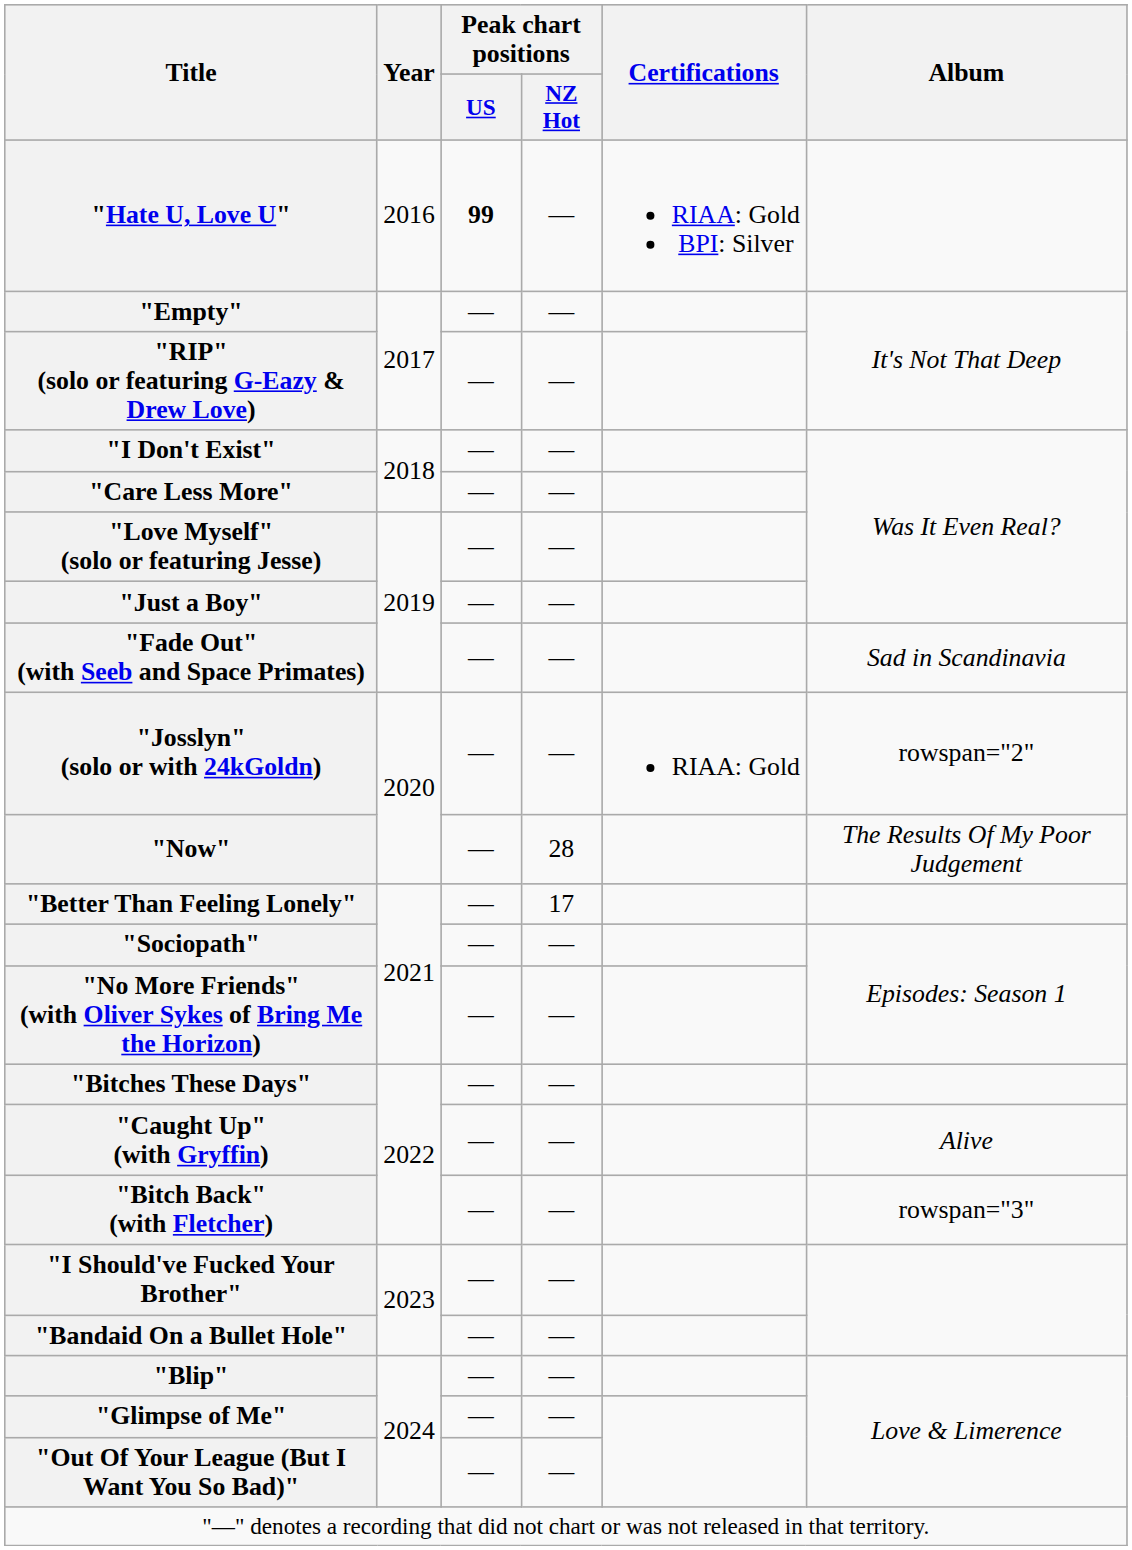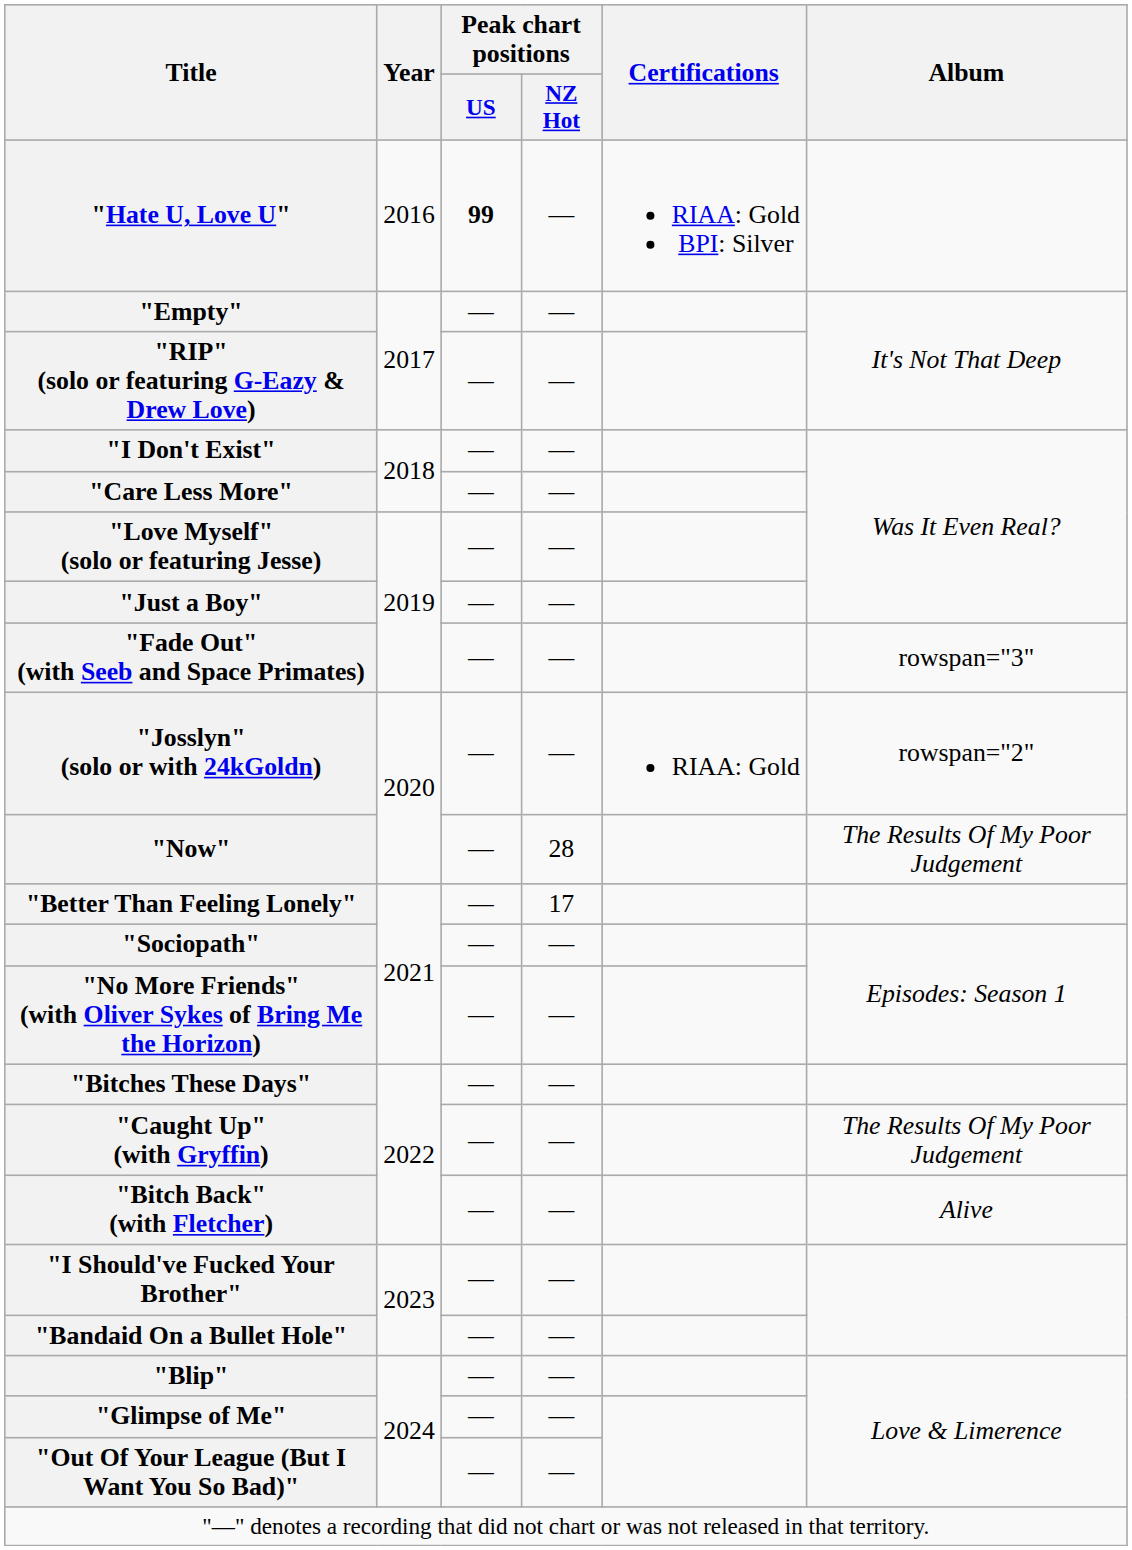(966, 657) Sad in Scandinavia -> (966, 657) rowspan="3"
(966, 1139) Alive -> (966, 1139) The Results Of My Poor Judgement
(966, 1209) rowspan="3" -> (966, 1209) Alive
